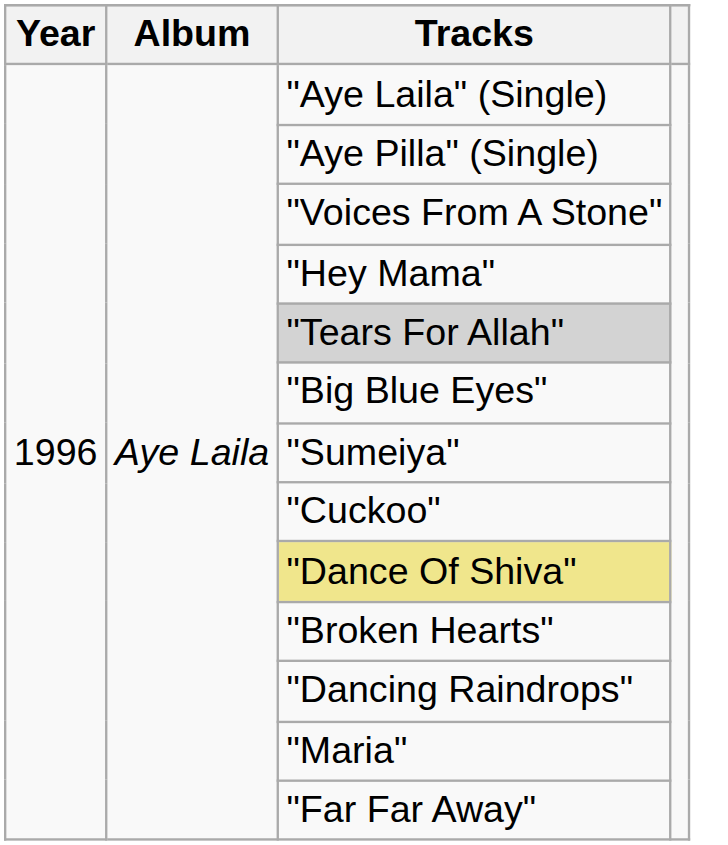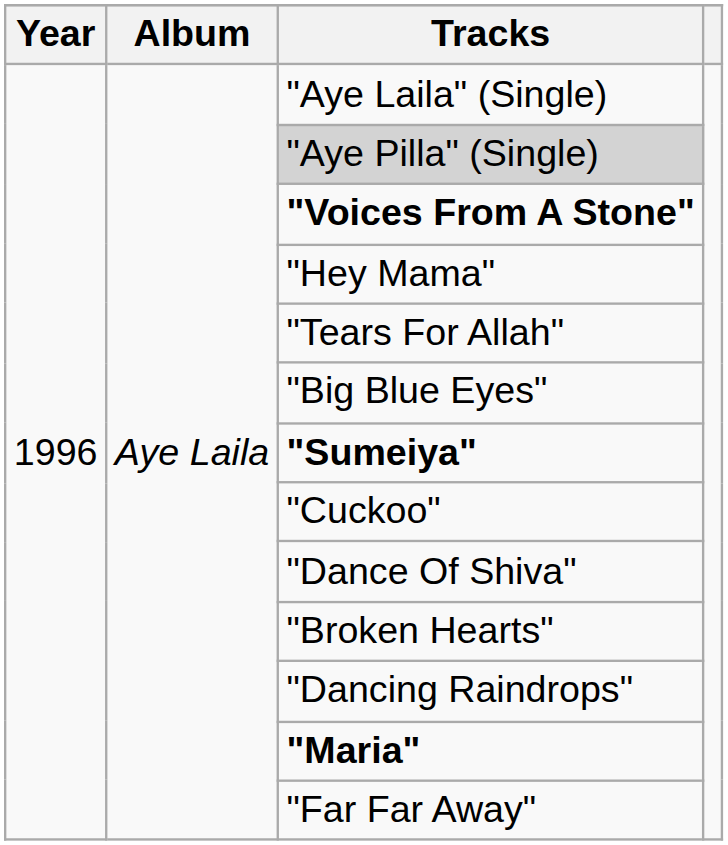(443, 153) no background -> (443, 153) lightgrey background
(474, 213) normal -> (491, 213) bold
(425, 332) lightgrey background -> (425, 332) no background
(373, 451) normal -> (382, 451) bold
(432, 570) khaki background -> (432, 570) no background
(347, 749) normal -> (353, 749) bold
